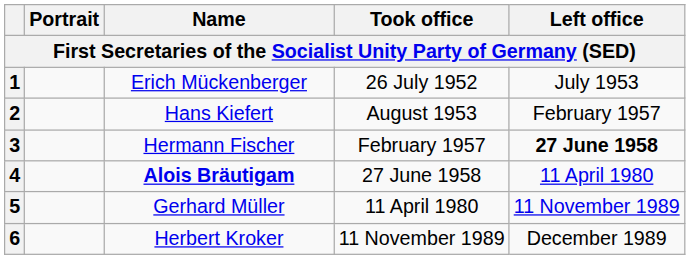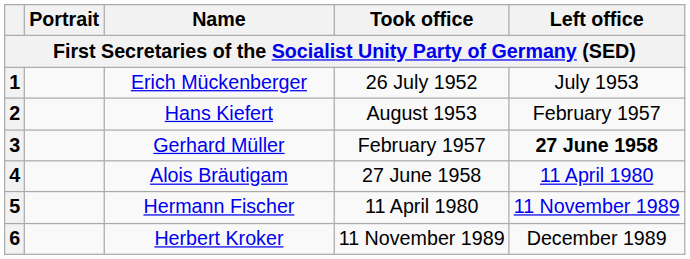(219, 144) Hermann Fischer -> (219, 144) Gerhard Müller
(219, 176) bold -> (219, 176) normal
(219, 207) Gerhard Müller -> (219, 207) Hermann Fischer
